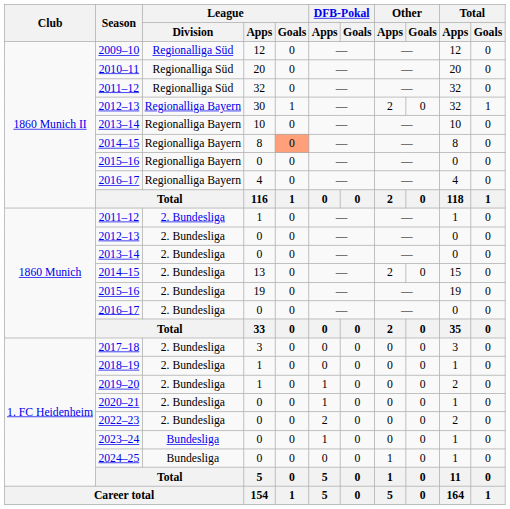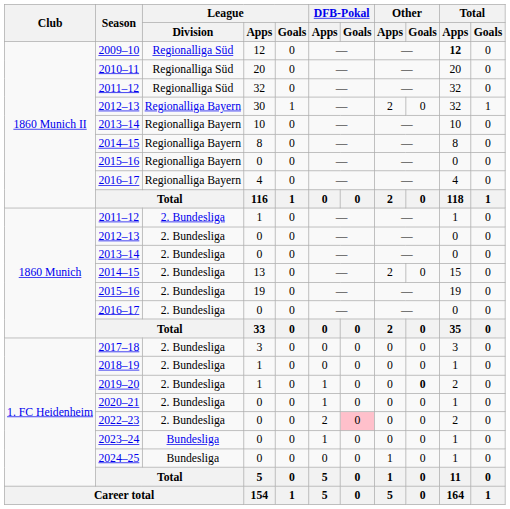(455, 50) normal -> (455, 50) bold
(292, 143) lightsalmon background -> (292, 143) no background
(423, 384) normal -> (423, 384) bold
(357, 421) no background -> (357, 421) pink background
